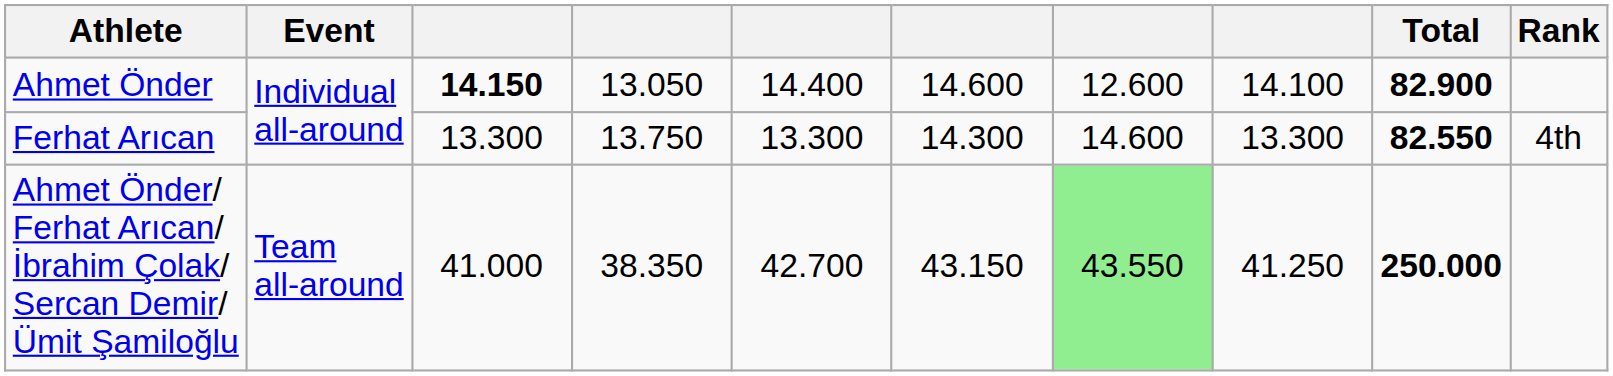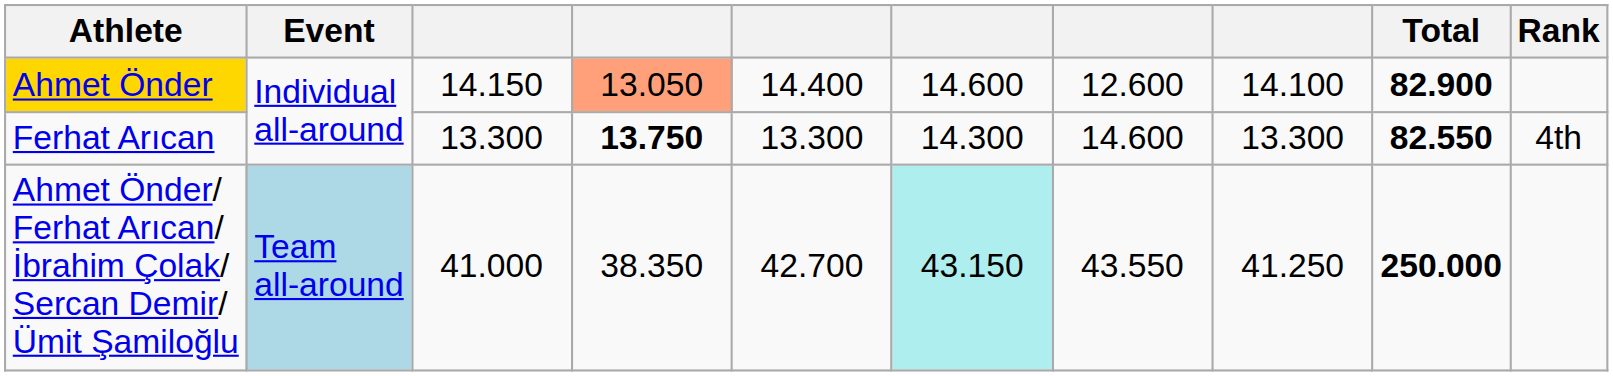(113, 84) no background -> (113, 84) gold background
(492, 84) bold -> (492, 84) normal
(652, 84) no background -> (652, 84) lightsalmon background
(652, 137) normal -> (652, 137) bold
(329, 266) no background -> (329, 266) lightblue background
(972, 266) no background -> (972, 266) paleturquoise background
(1132, 266) lightgreen background -> (1132, 266) no background
